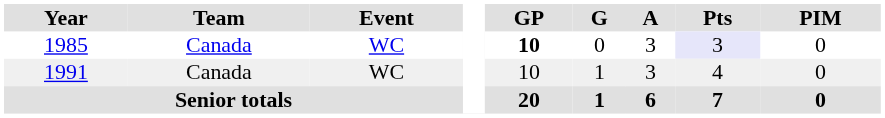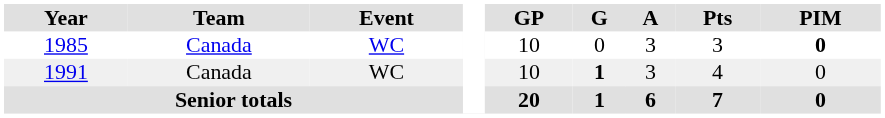(529, 44) bold -> (529, 44) normal
(718, 44) lavender background -> (718, 44) no background
(820, 44) normal -> (820, 44) bold
(599, 72) normal -> (599, 72) bold
